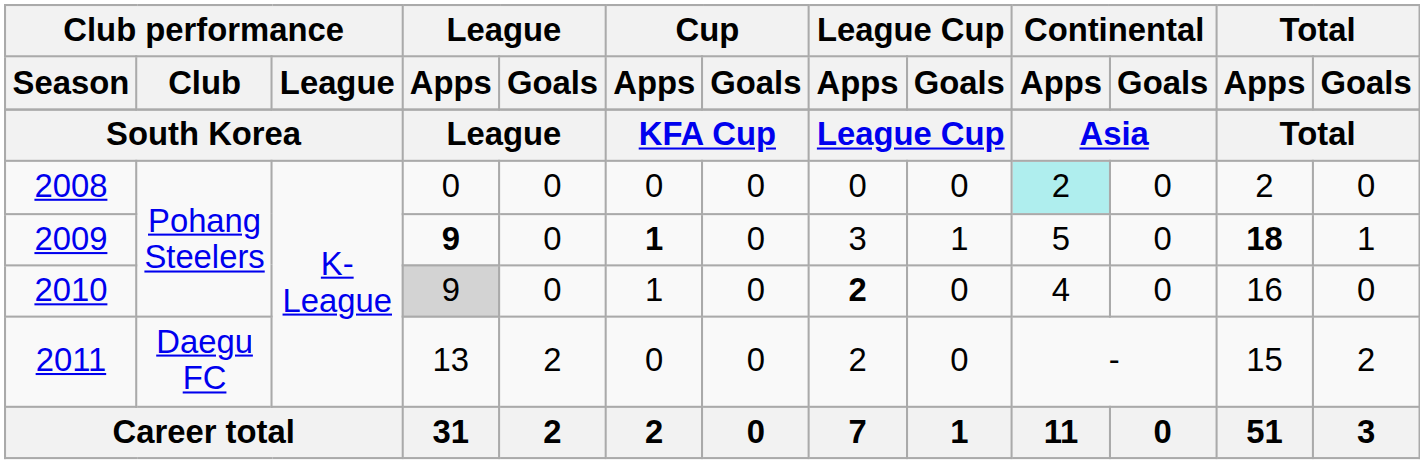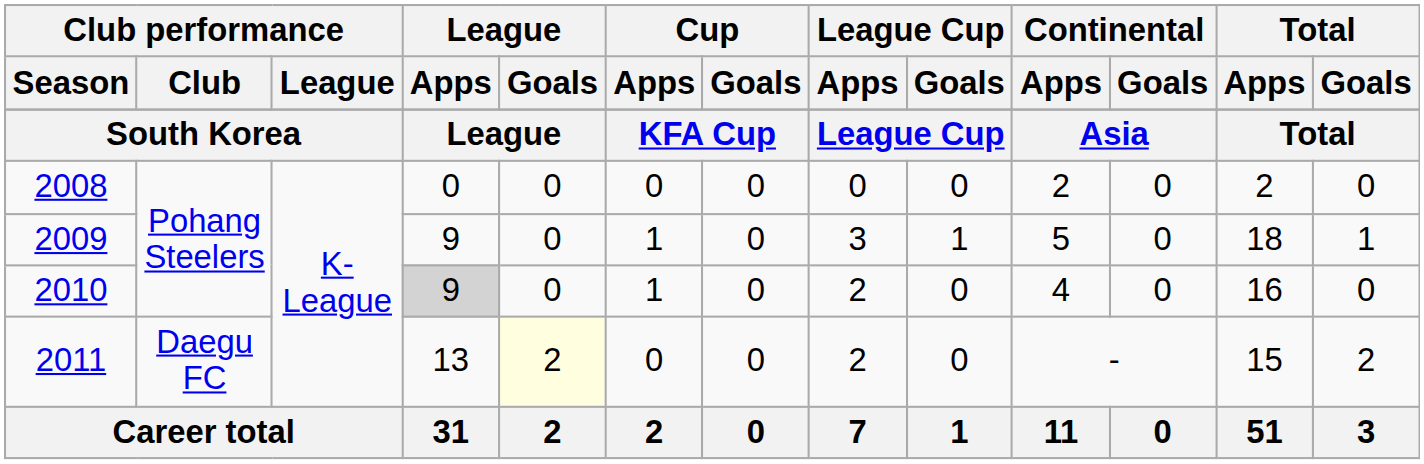(1061, 186) paleturquoise background -> (1061, 186) no background
(451, 238) bold -> (451, 238) normal
(654, 238) bold -> (654, 238) normal
(1264, 238) bold -> (1264, 238) normal
(858, 290) bold -> (858, 290) normal
(553, 361) no background -> (553, 361) lightyellow background
